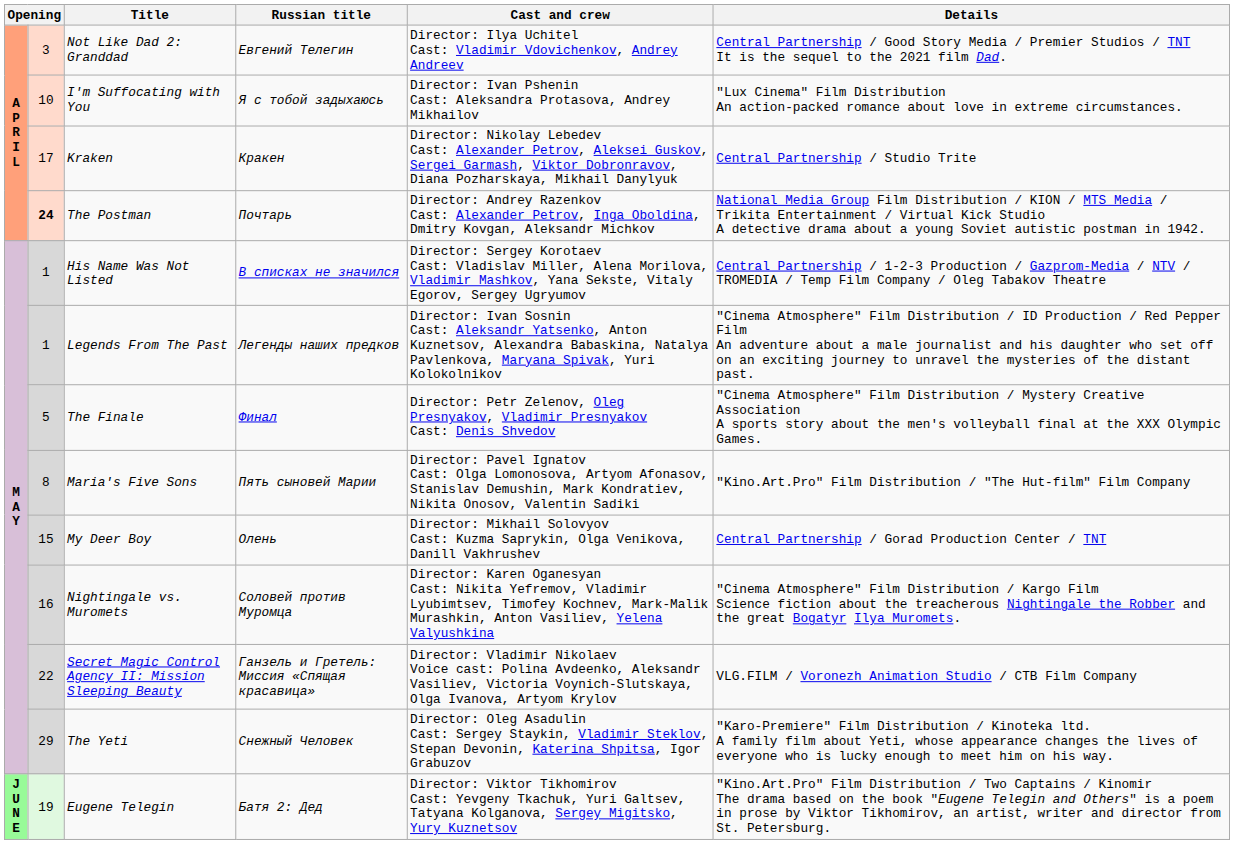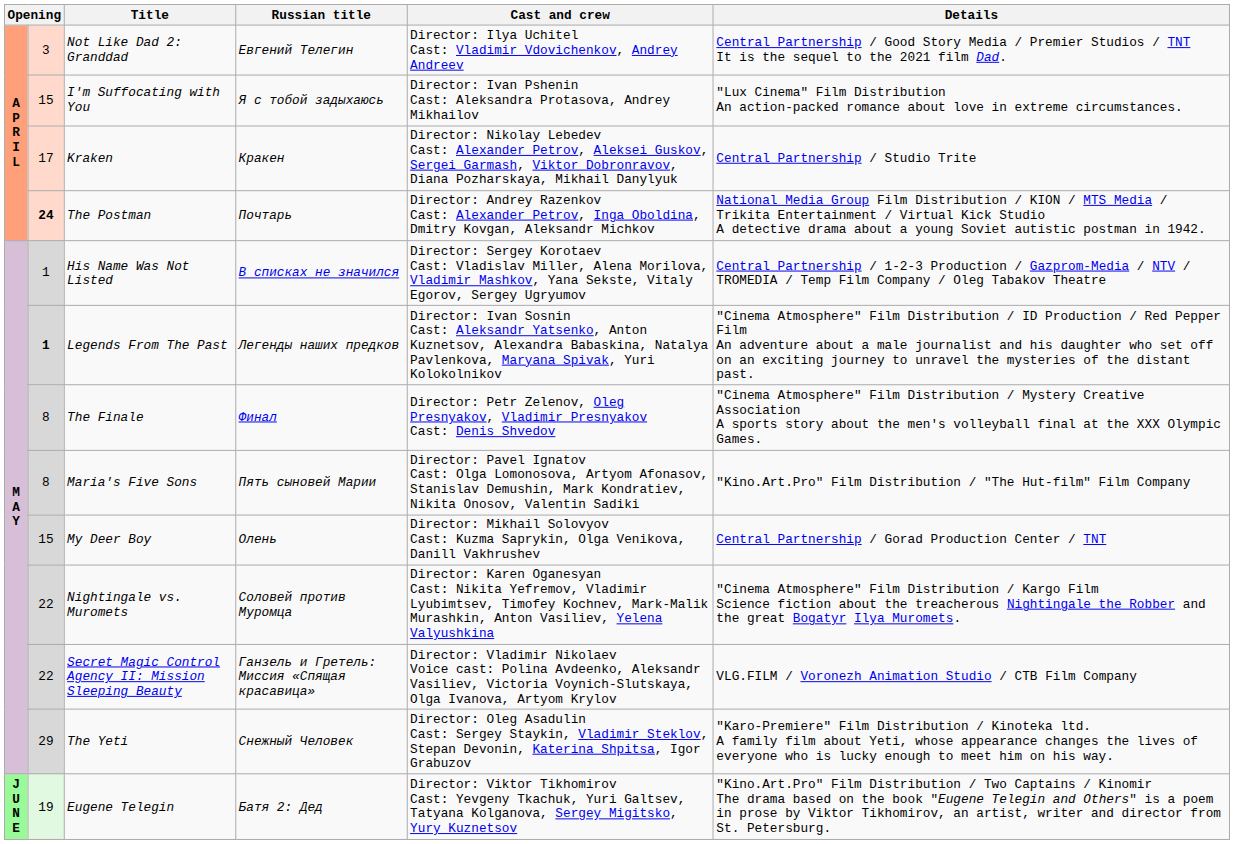(46, 100) 10 -> (46, 100) 15
(46, 345) normal -> (46, 345) bold
(46, 417) 5 -> (46, 417) 8
(46, 605) 16 -> (46, 605) 22
